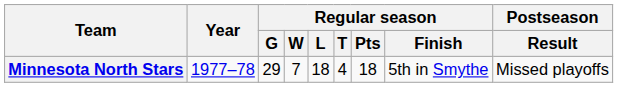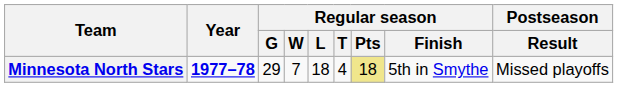(223, 70) normal -> (223, 70) bold
(368, 70) no background -> (368, 70) khaki background
